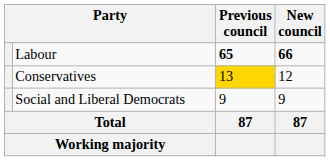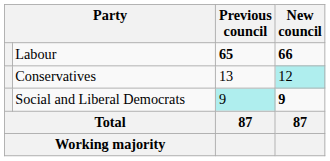(226, 76) gold background -> (226, 76) no background
(285, 76) no background -> (285, 76) paleturquoise background
(223, 99) no background -> (223, 99) paleturquoise background
(282, 99) normal -> (282, 99) bold
